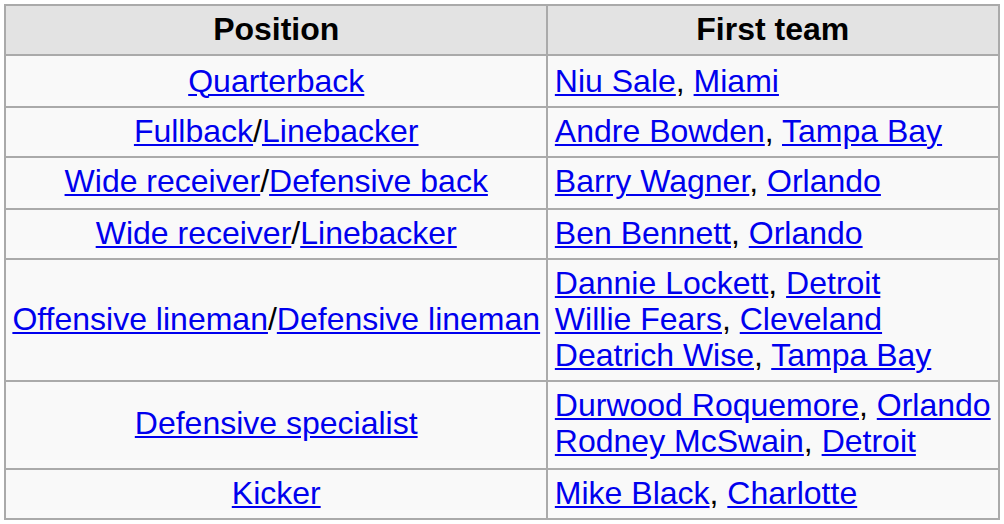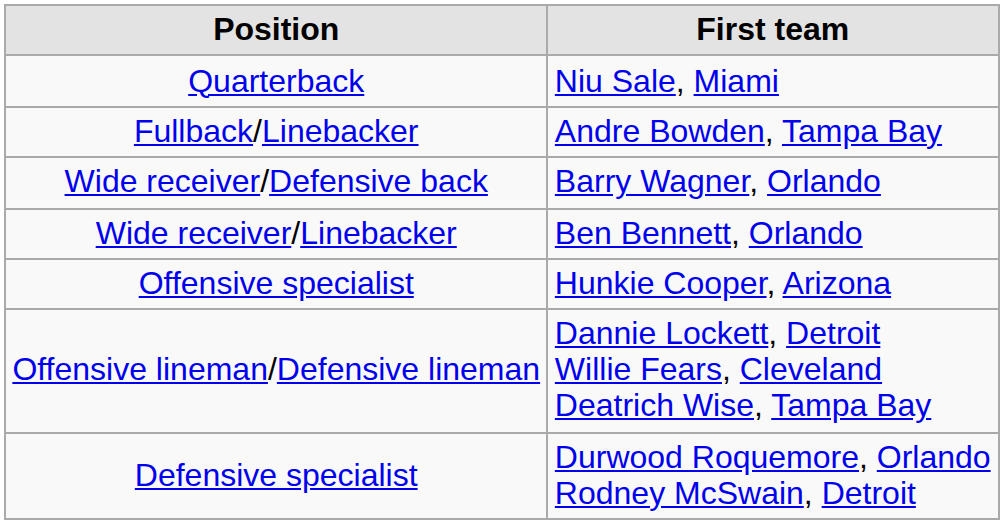+ row: (276, 283)
- row: (276, 493)
